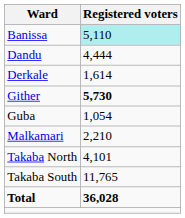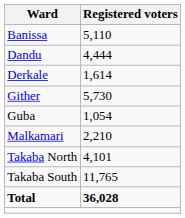(97, 34) paleturquoise background -> (97, 34) no background
(98, 95) bold -> (98, 95) normal
